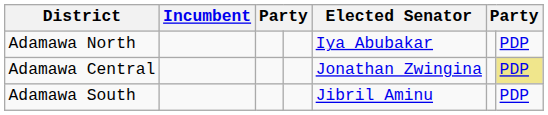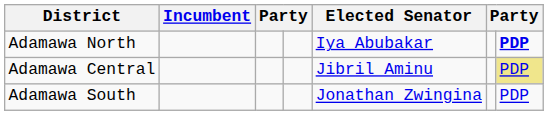(514, 44) normal -> (514, 44) bold
(399, 71) Jonathan Zwingina -> (374, 71) Jibril Aminu
(374, 97) Jibril Aminu -> (399, 97) Jonathan Zwingina
